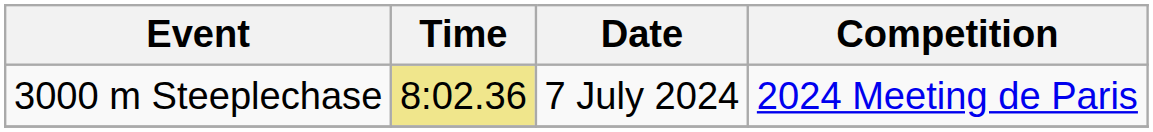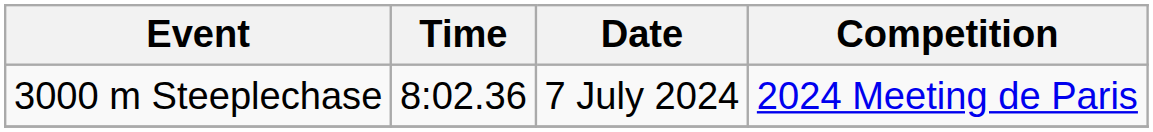(463, 95) khaki background -> (463, 95) no background
